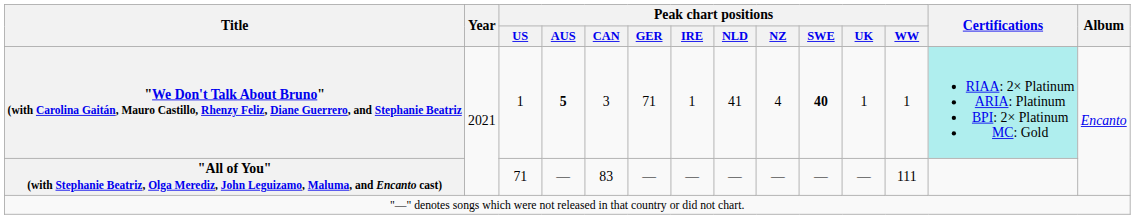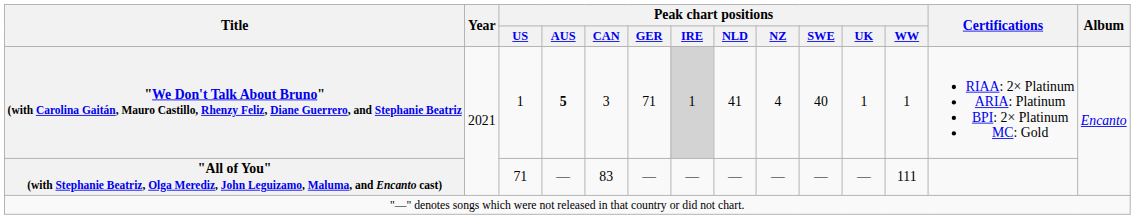(692, 102) no background -> (692, 102) lightgrey background
(821, 102) bold -> (821, 102) normal
(1003, 110) paleturquoise background -> (1003, 110) no background
